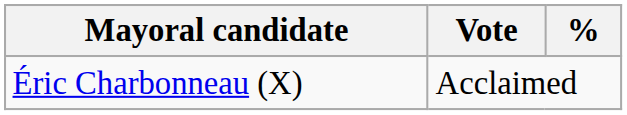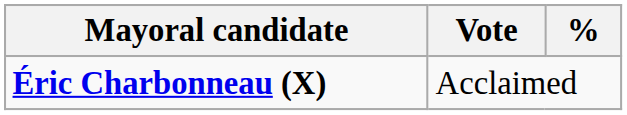(158, 82) normal -> (169, 82) bold
